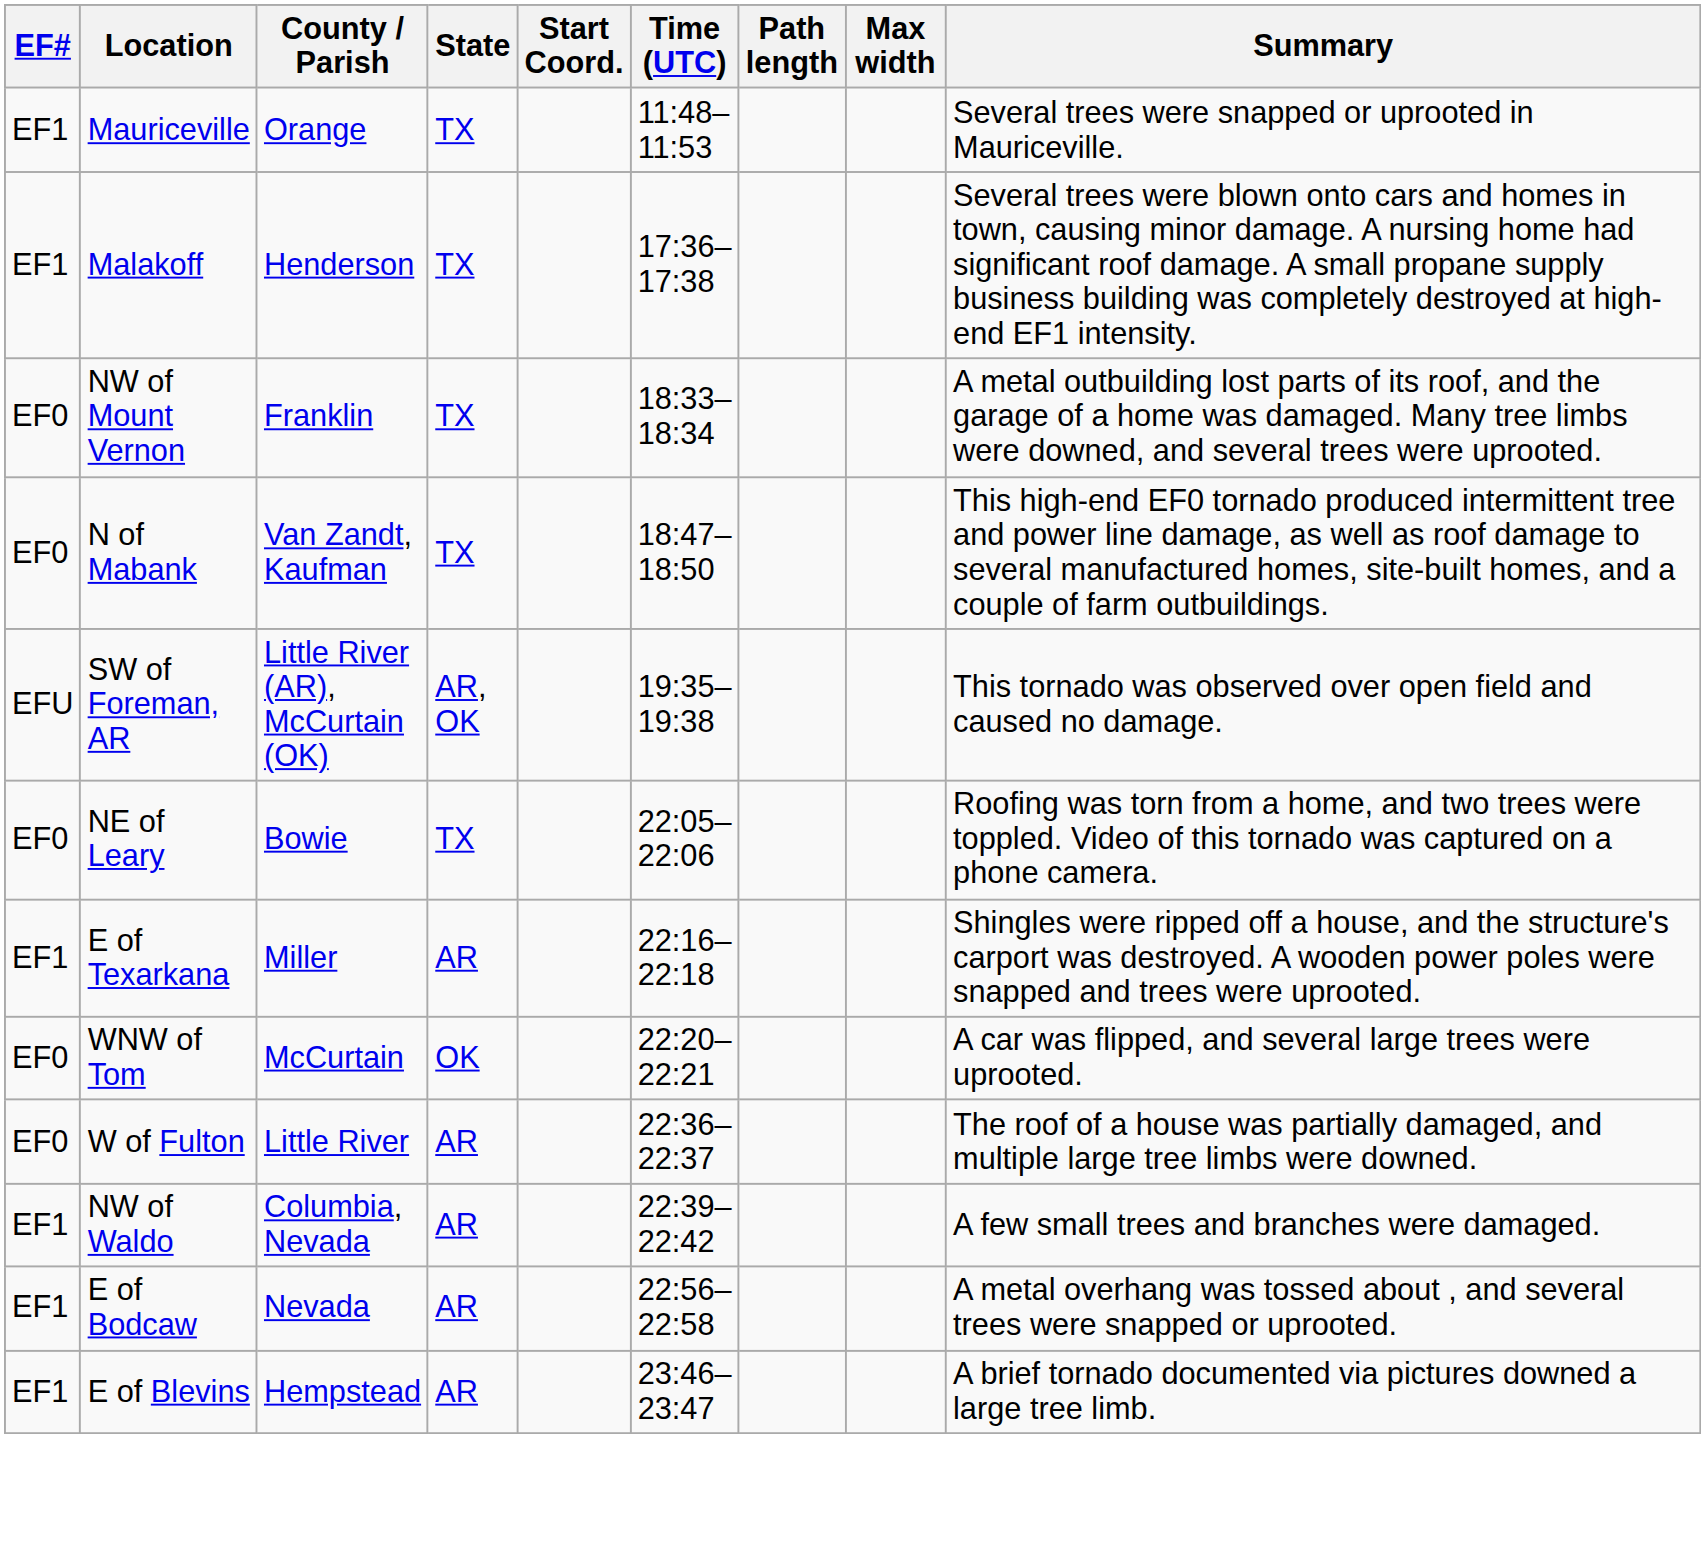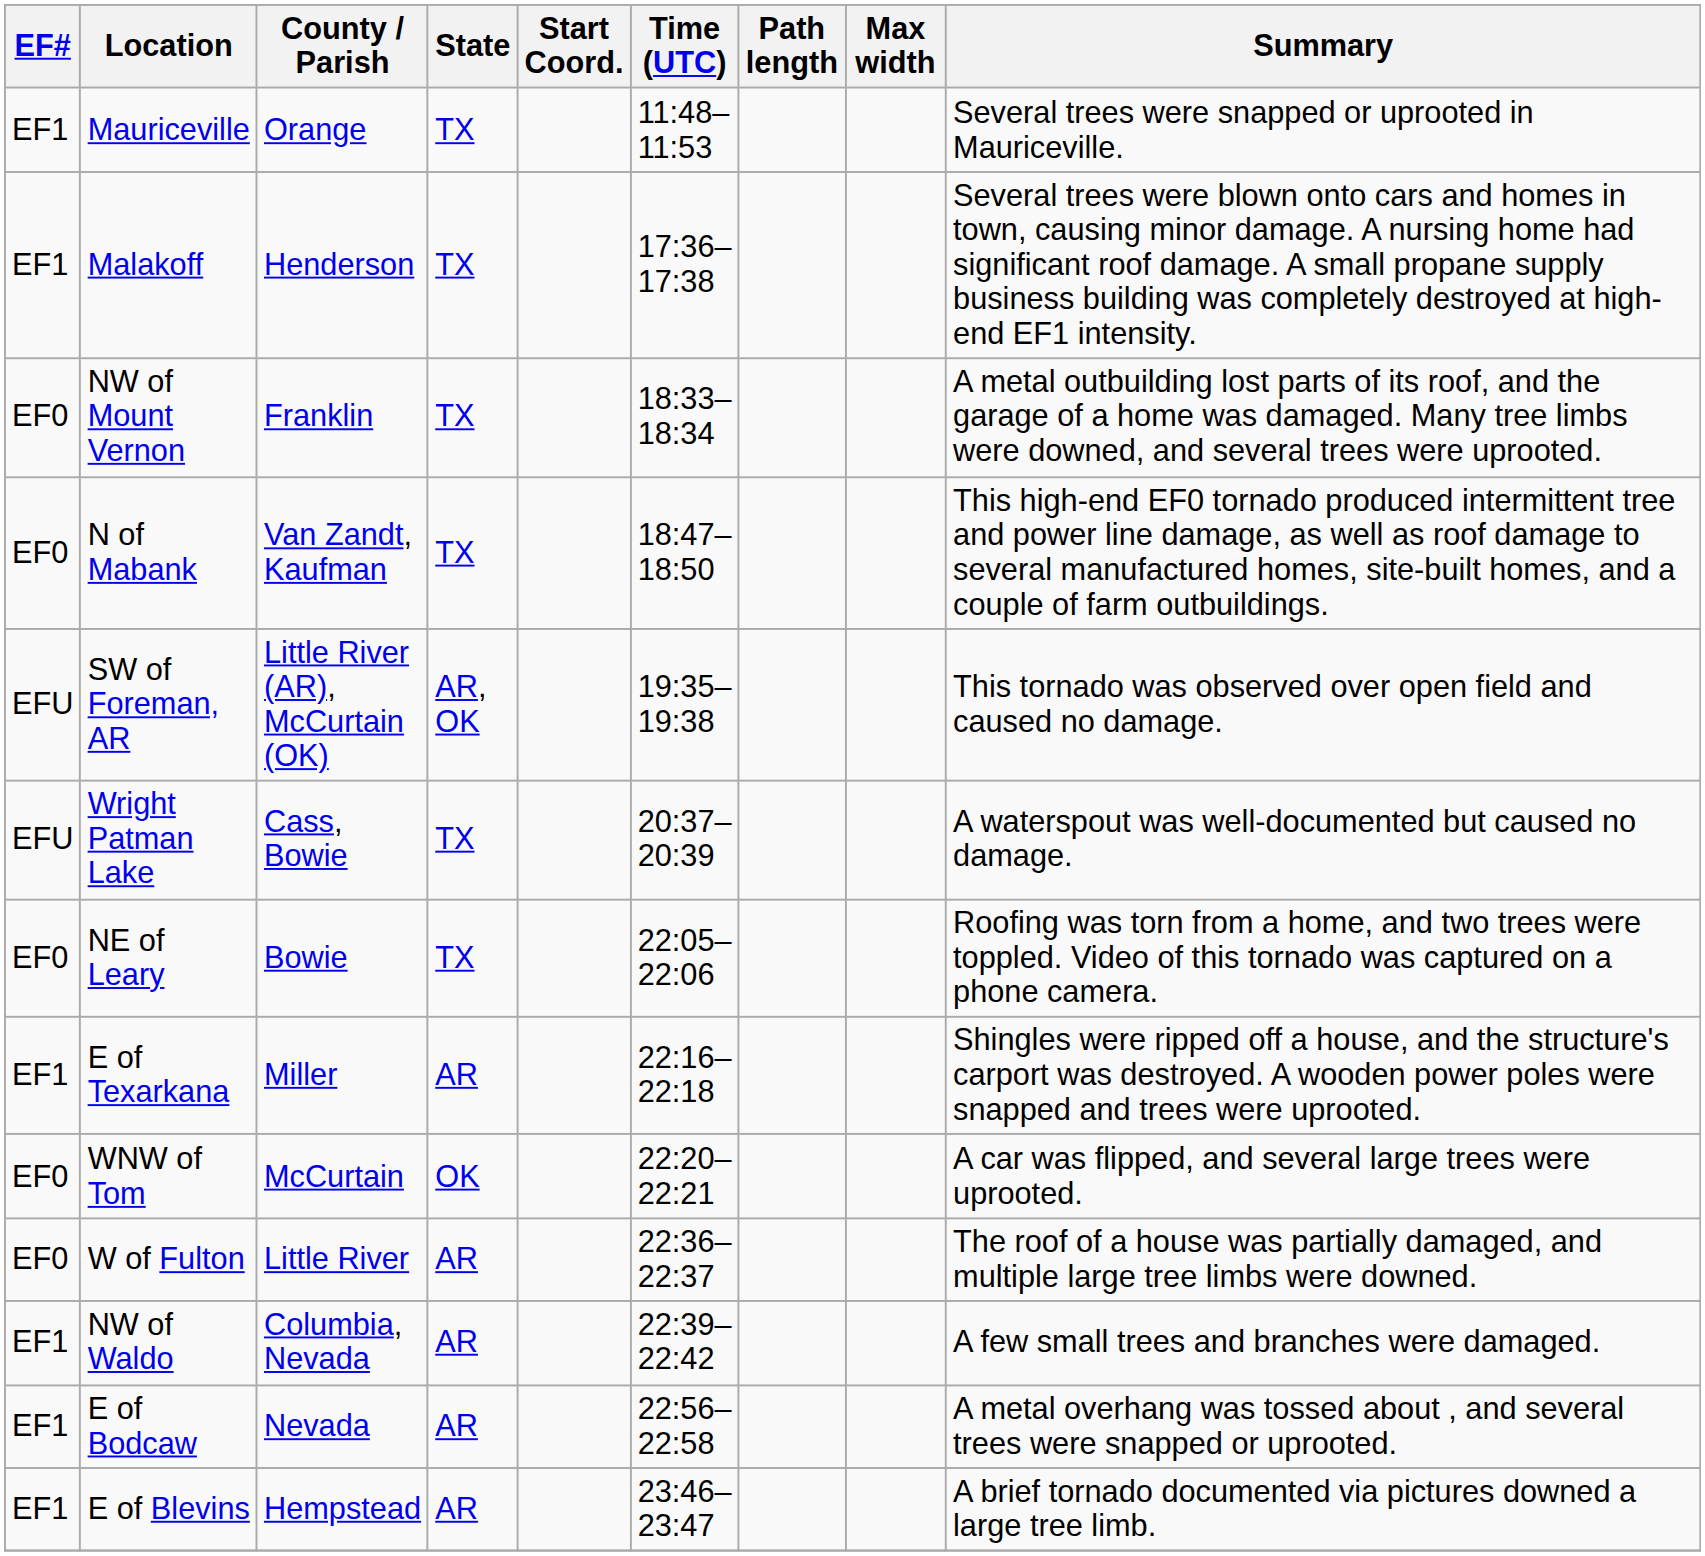+ row: (141, 839)
